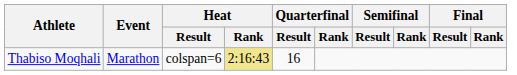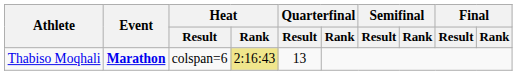(133, 59) normal -> (136, 59) bold
(294, 59) 16 -> (300, 59) 13
